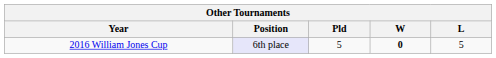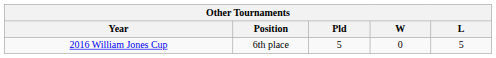(271, 45) lavender background -> (271, 45) no background
(400, 45) bold -> (400, 45) normal
